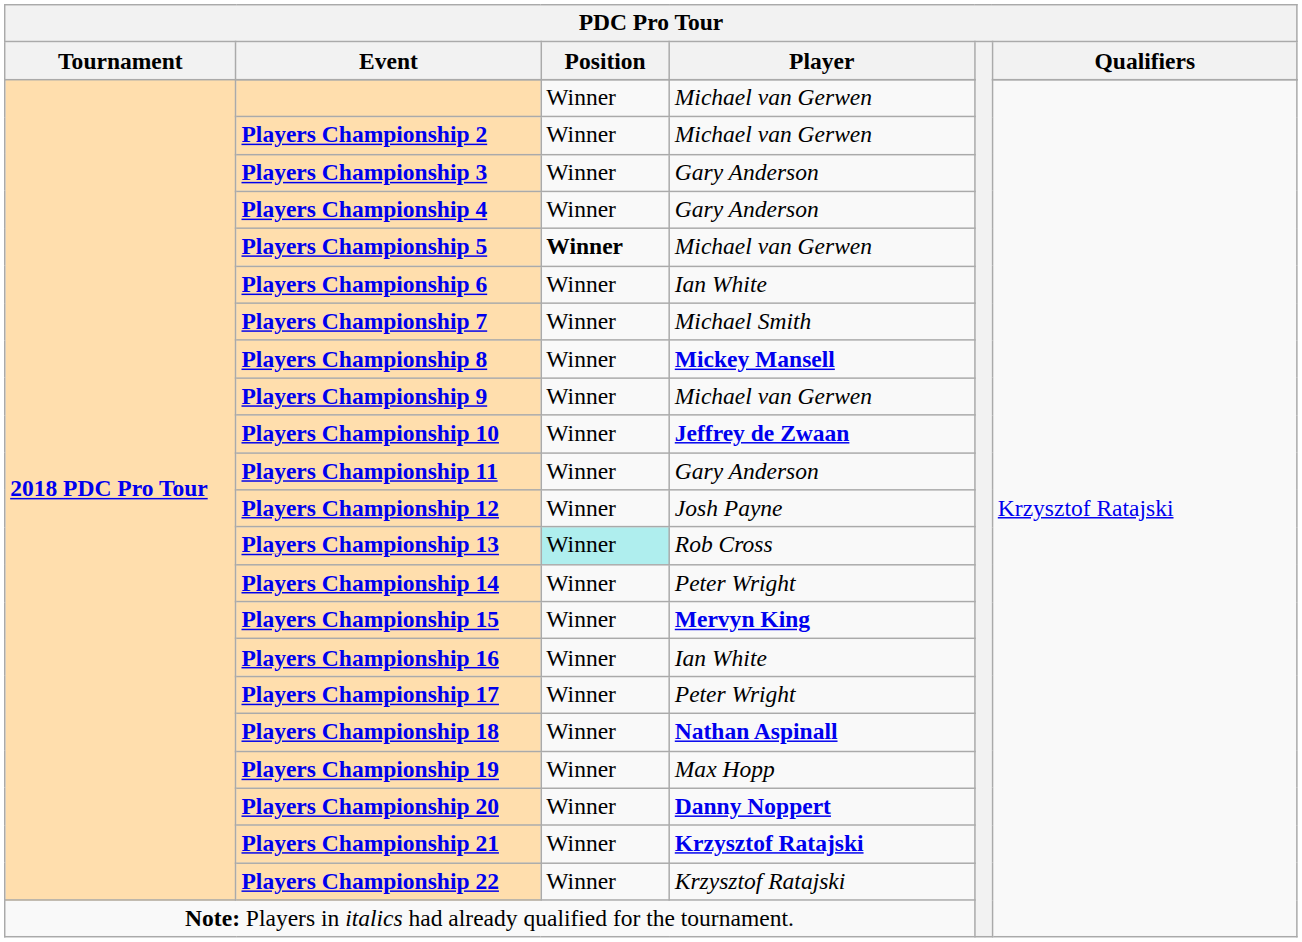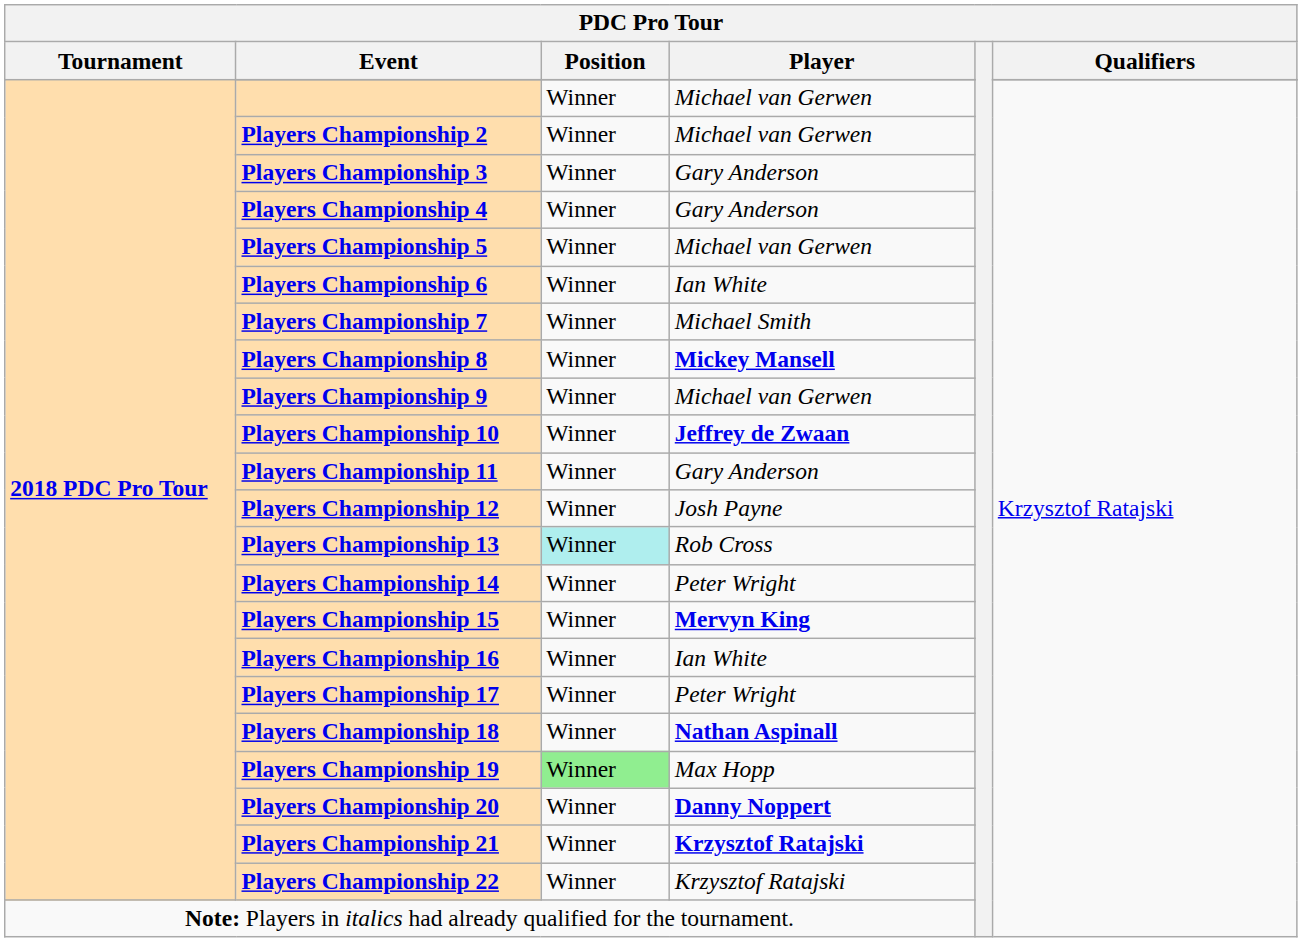(585, 246) bold -> (581, 246) normal
(581, 769) no background -> (581, 769) lightgreen background
